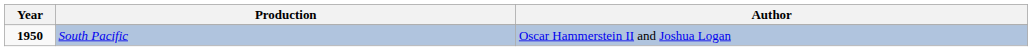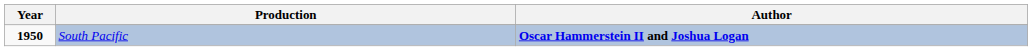(625, 35) normal -> (634, 35) bold
